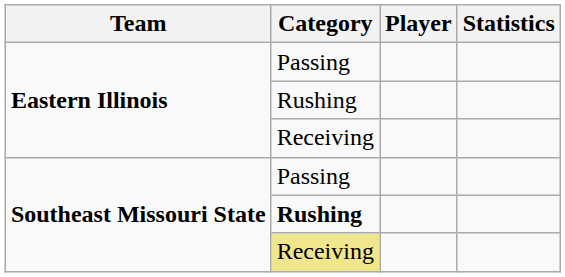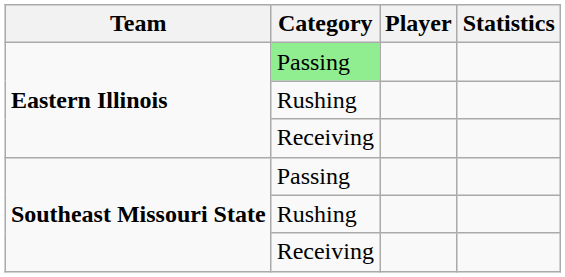(313, 61) no background -> (313, 61) lightgreen background
(319, 213) bold -> (317, 213) normal
(325, 251) khaki background -> (325, 251) no background
